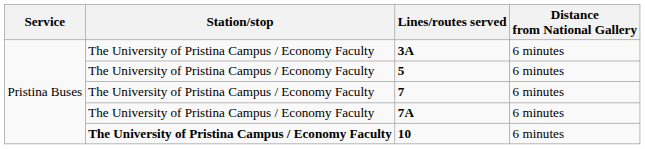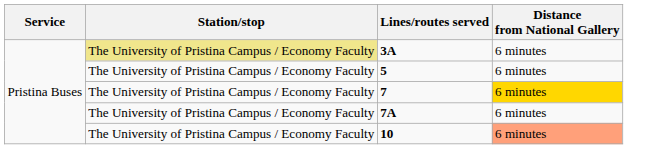(231, 50) no background -> (231, 50) khaki background
(538, 92) no background -> (521, 92) gold background
(240, 133) bold -> (231, 133) normal
(538, 133) no background -> (521, 133) lightsalmon background
